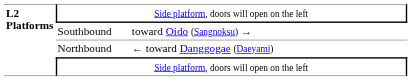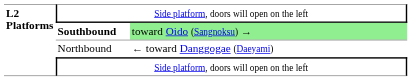(85, 31) normal -> (87, 31) bold
(192, 31) no background -> (192, 31) lightgreen background
